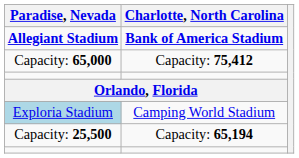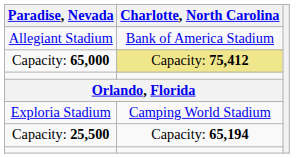(63, 38) bold -> (61, 38) normal
(204, 38) bold -> (200, 38) normal
(204, 60) no background -> (200, 60) khaki background
(63, 112) lightblue background -> (61, 112) no background
